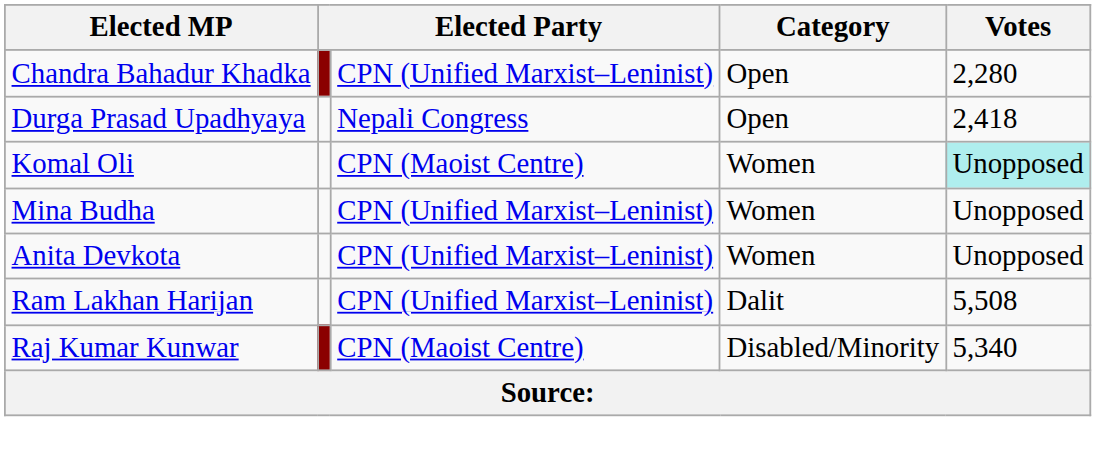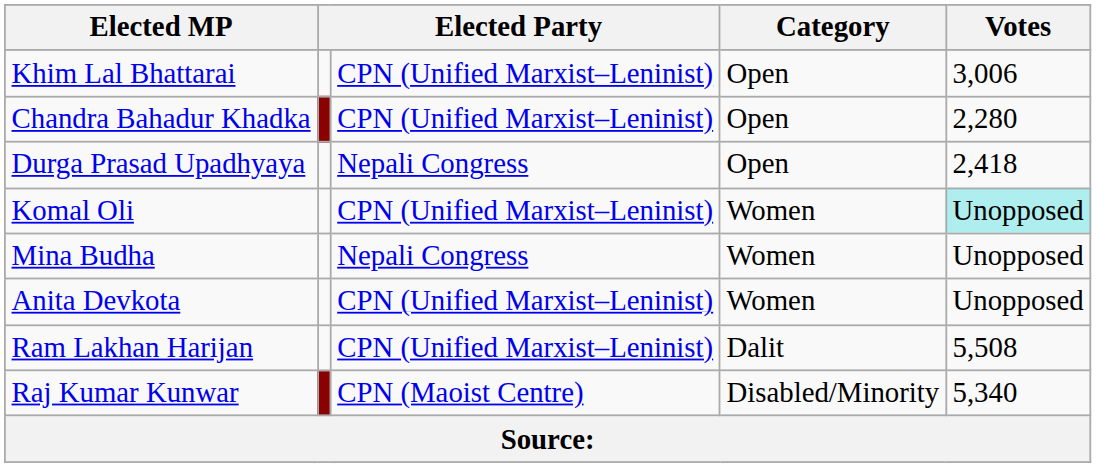+ row: (124, 73)
(460, 164) CPN (Maoist Centre) -> (525, 210) CPN (Unified Marxist–Leninist)
(525, 210) CPN (Unified Marxist–Leninist) -> (433, 255) Nepali Congress
